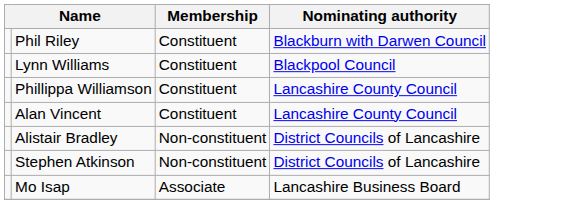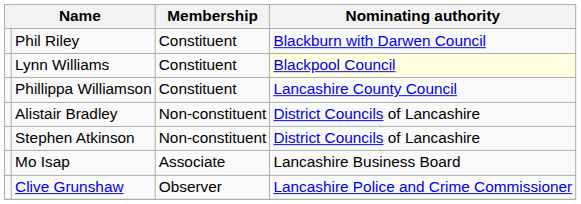(334, 65) no background -> (334, 65) lightyellow background
- row: (58, 114)
+ row: (69, 187)
